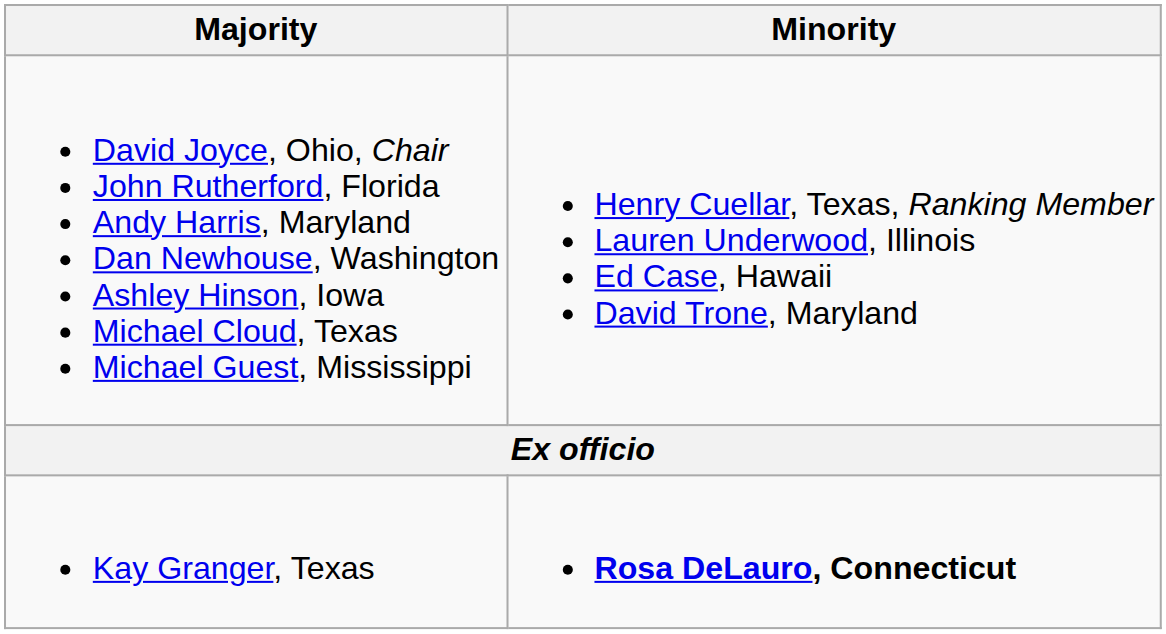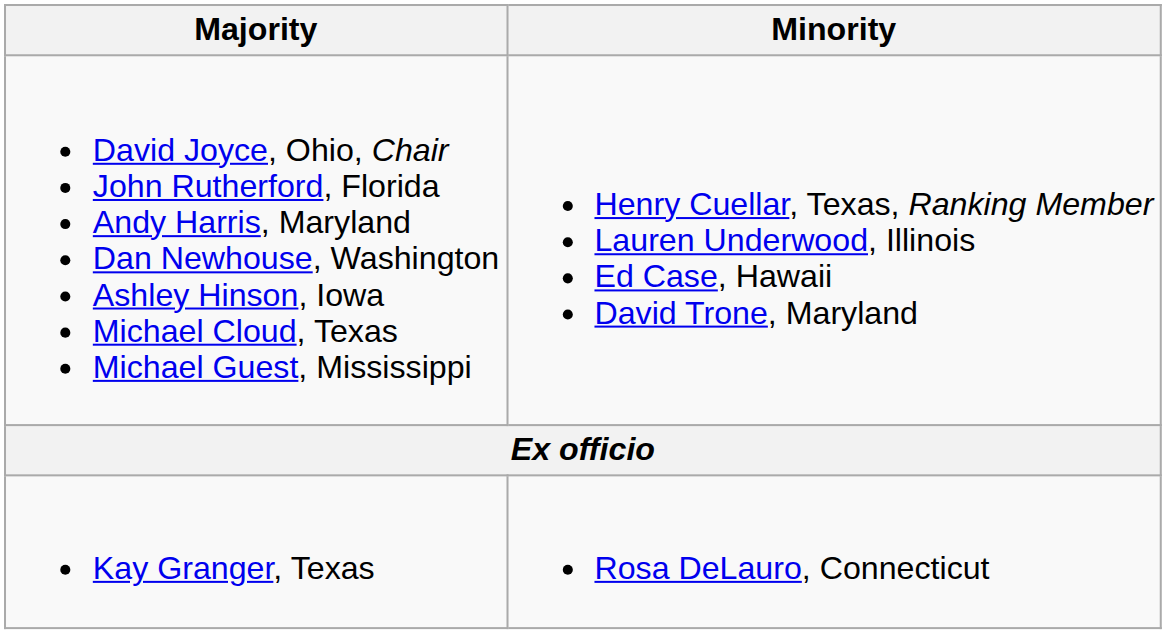(834, 569) bold -> (834, 569) normal
